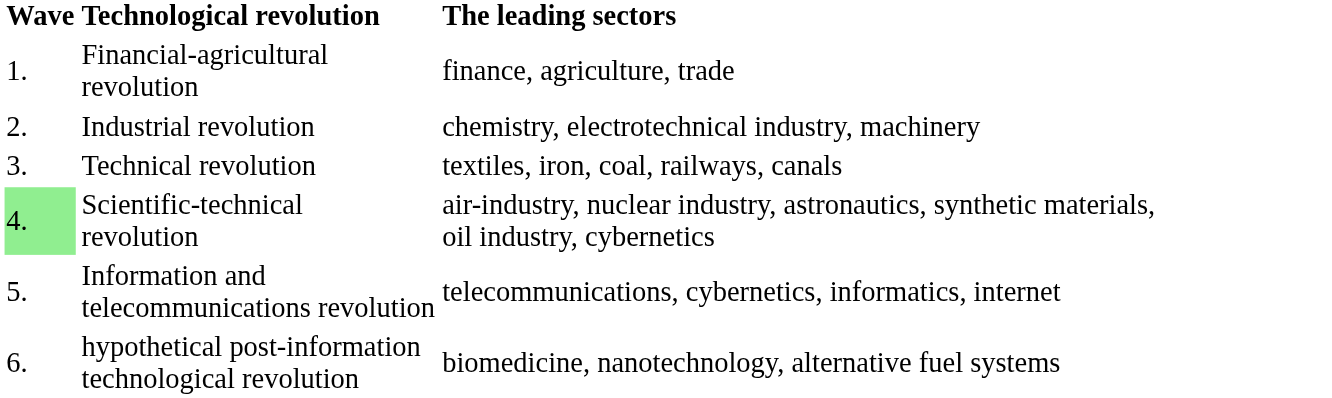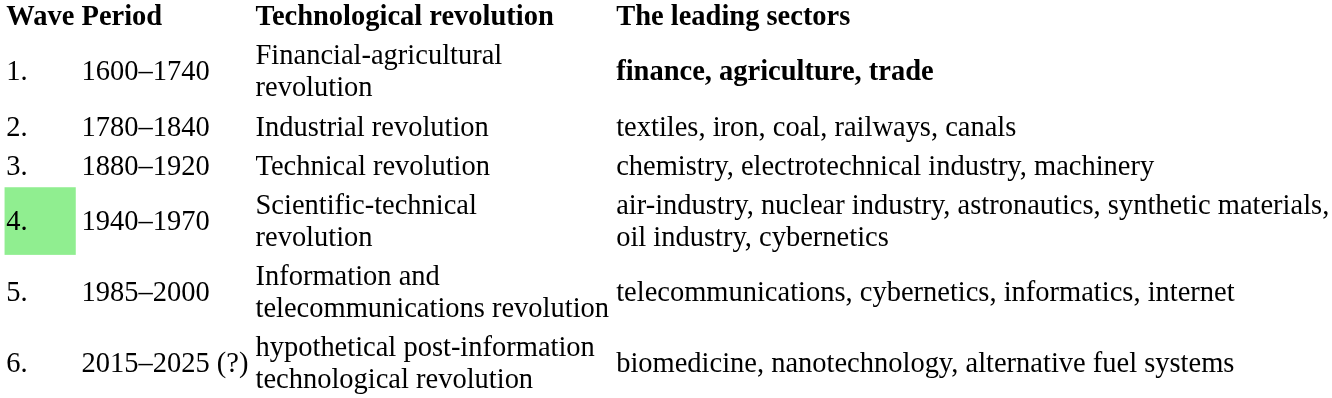+ column: (122, 15)
(588, 71) normal -> (775, 71) bold
(711, 126) chemistry, electrotechnical industry, machinery -> (816, 126) textiles, iron, coal, railways, canals
(642, 165) textiles, iron, coal, railways, canals -> (885, 165) chemistry, electrotechnical industry, machinery
